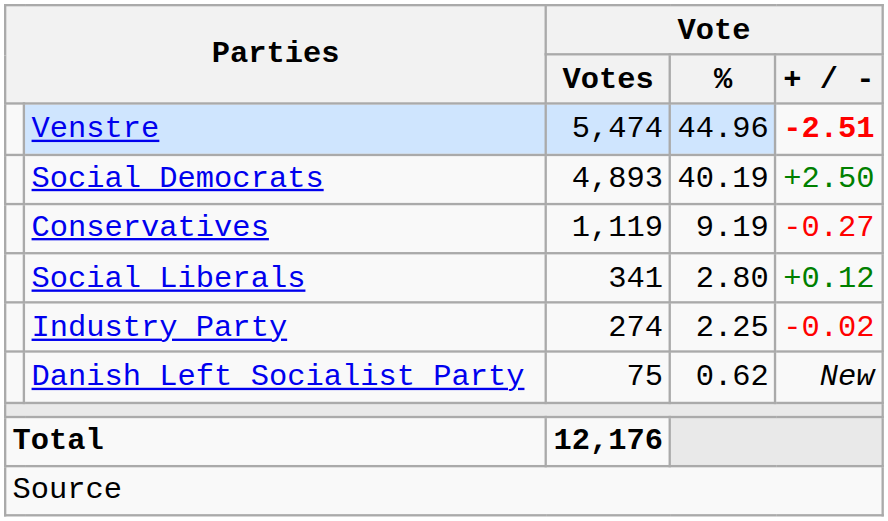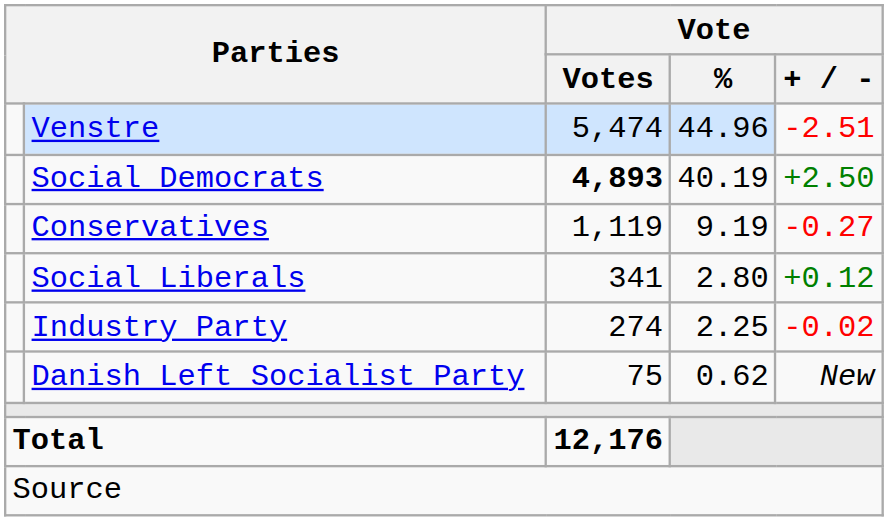(829, 129) bold -> (829, 129) normal
(617, 179) normal -> (617, 179) bold
